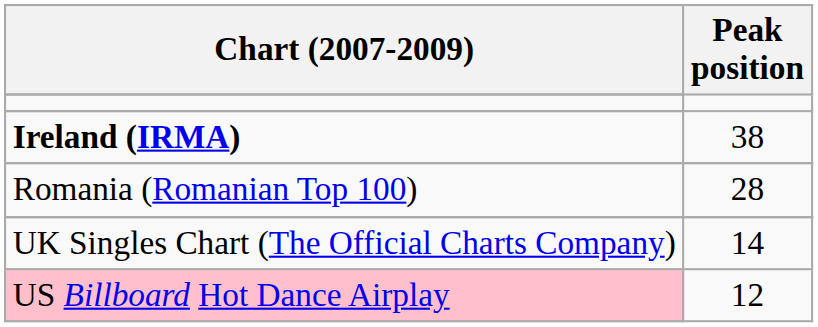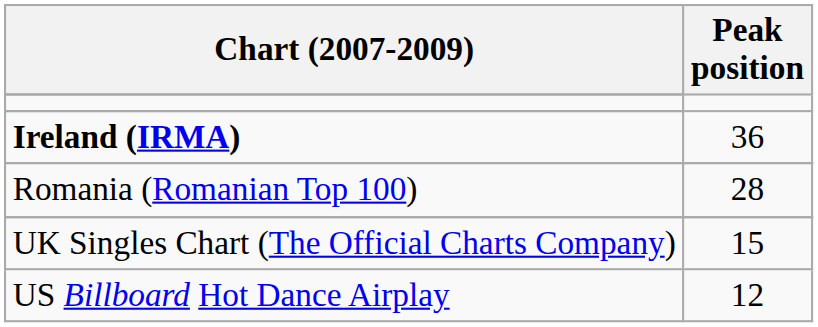(748, 136) 38 -> (748, 136) 36
(748, 242) 14 -> (748, 242) 15
(231, 294) pink background -> (231, 294) no background
